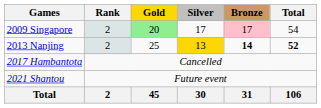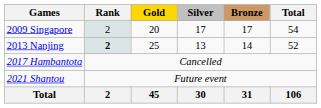(154, 29) lightgreen background -> (154, 29) no background
(247, 29) pink background -> (247, 29) no background
(108, 45) normal -> (108, 45) bold
(201, 45) gold background -> (201, 45) no background
(247, 45) bold -> (247, 45) normal
(293, 45) bold -> (293, 45) normal
